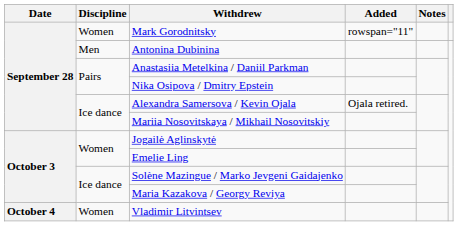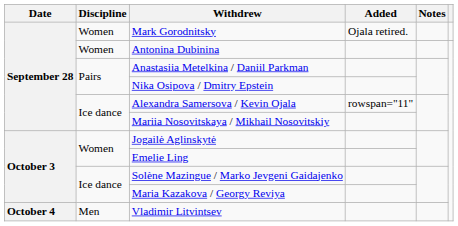(381, 31) rowspan="11" -> (378, 31) Ojala retired.
(89, 49) Men -> (96, 49) Women
(378, 103) Ojala retired. -> (381, 103) rowspan="11"
(96, 211) Women -> (89, 211) Men
